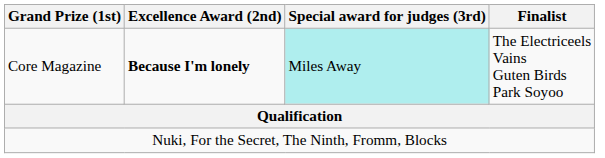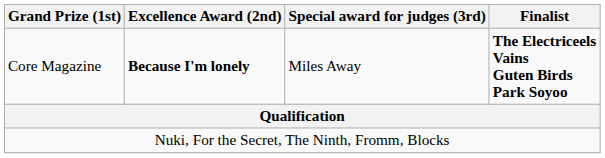(325, 66) paleturquoise background -> (325, 66) no background
(542, 66) normal -> (545, 66) bold
